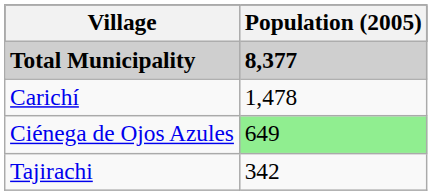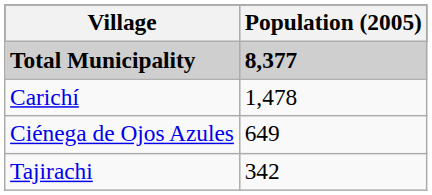(262, 134) lightgreen background -> (262, 134) no background
